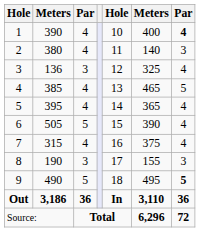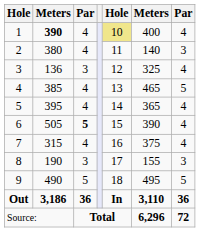(53, 32) normal -> (53, 32) bold
(117, 32) no background -> (117, 32) khaki background
(183, 32) bold -> (183, 32) normal
(85, 124) normal -> (85, 124) bold
(183, 180) bold -> (183, 180) normal
